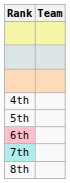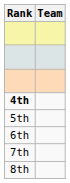(20, 101) normal -> (20, 101) bold
(20, 135) pink background -> (20, 135) no background
(20, 153) paleturquoise background -> (20, 153) no background
